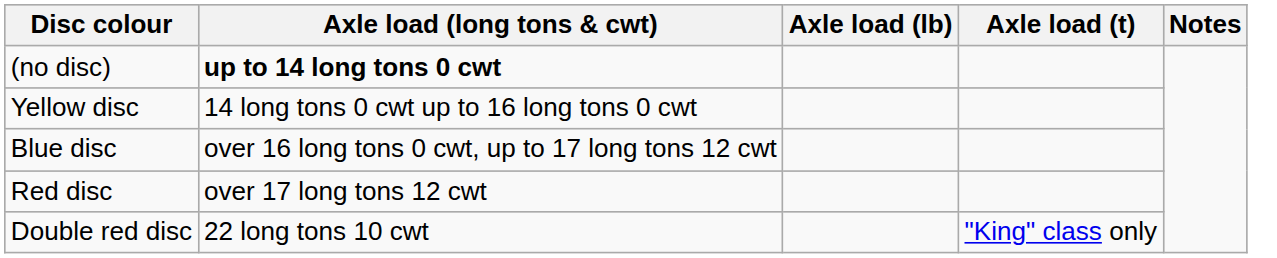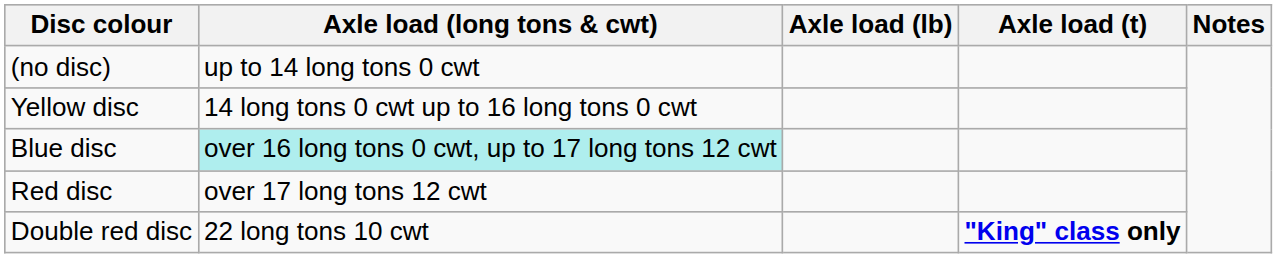(353, 66) bold -> (342, 66) normal
(490, 149) no background -> (490, 149) paleturquoise background
(1061, 231) normal -> (1073, 231) bold
